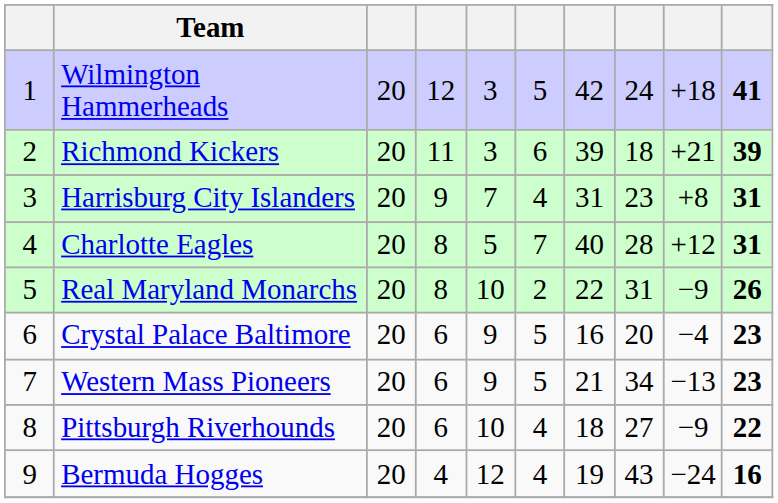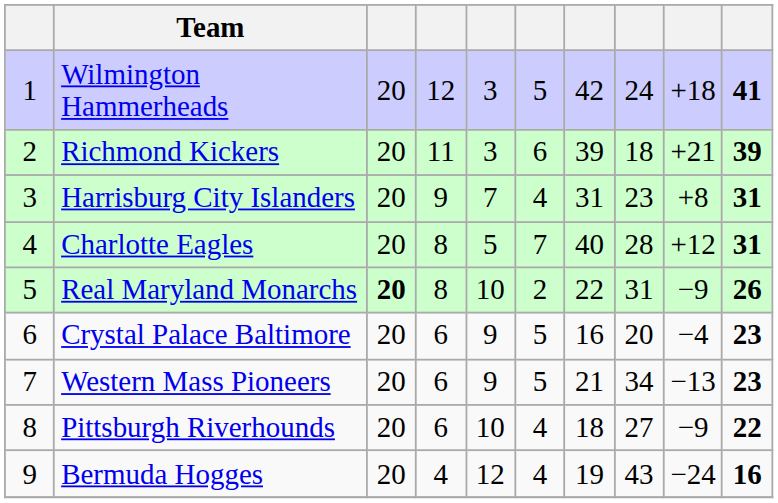(391, 289) normal -> (391, 289) bold
